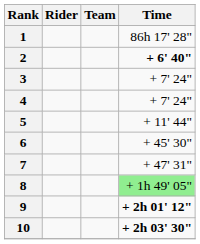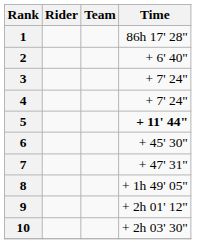(169, 57) bold -> (167, 57) normal
(168, 121) normal -> (162, 121) bold
(159, 185) lightgreen background -> (155, 185) no background
(157, 206) bold -> (155, 206) normal
(157, 228) bold -> (155, 228) normal
